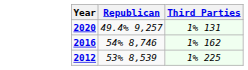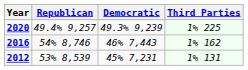+ column: (132, 12)
(204, 27) 1% 131 -> (204, 27) 1% 225
(204, 58) 1% 225 -> (204, 58) 1% 131
